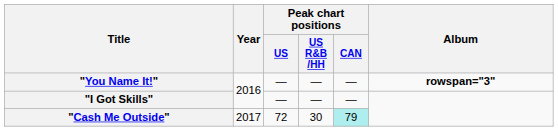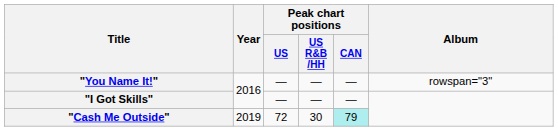(461, 82) bold -> (461, 82) normal
(249, 117) 2017 -> (249, 117) 2019
